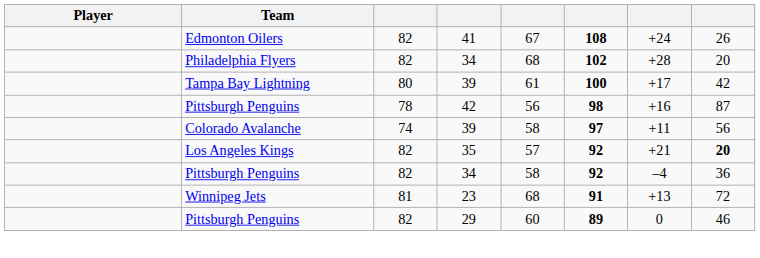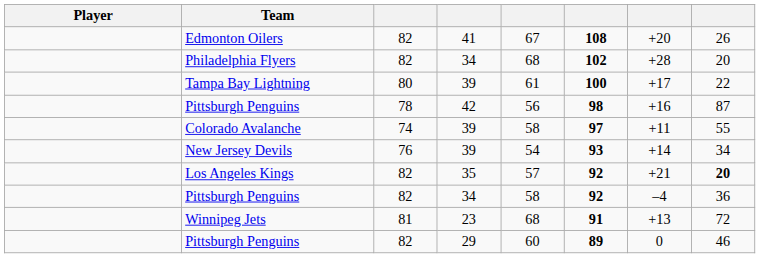(659, 38) +24 -> (659, 38) +20
(723, 83) 42 -> (723, 83) 22
(723, 128) 56 -> (723, 128) 55
+ row: (239, 151)
